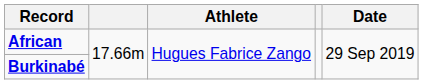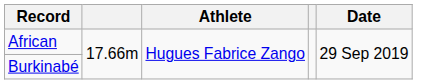(35, 41) bold -> (33, 41) normal
(46, 66) bold -> (43, 66) normal
